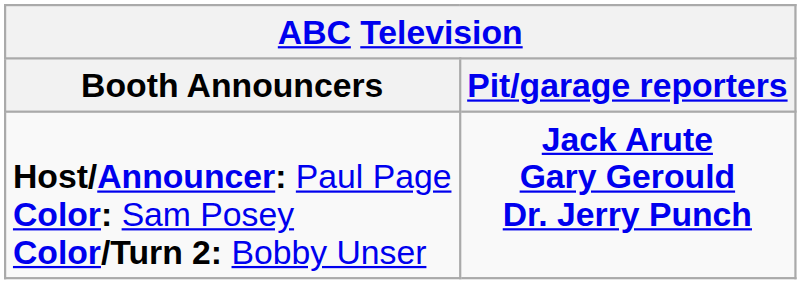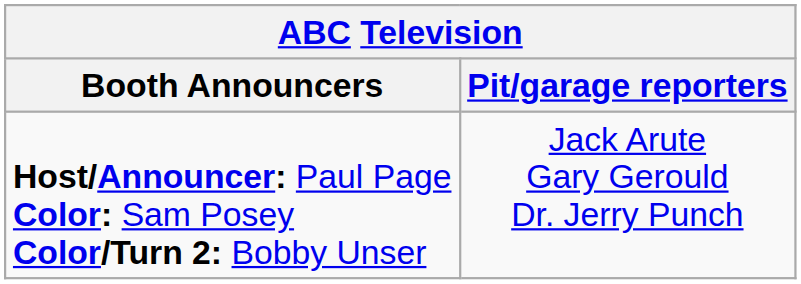(627, 177) bold -> (627, 177) normal
